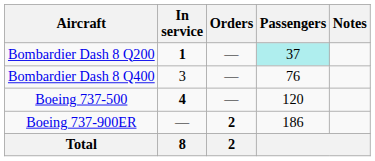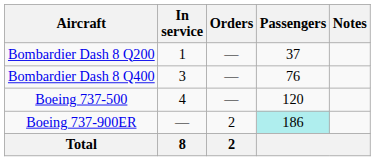(182, 54) bold -> (182, 54) normal
(293, 54) paleturquoise background -> (293, 54) no background
(182, 99) bold -> (182, 99) normal
(231, 122) bold -> (231, 122) normal
(293, 122) no background -> (293, 122) paleturquoise background
